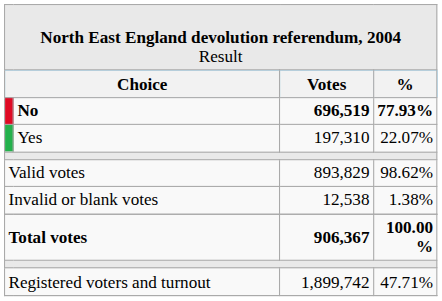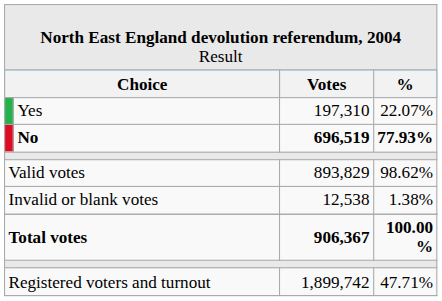rows swapped: (28, 110) <-> (30, 138)
